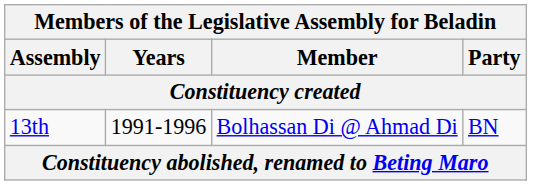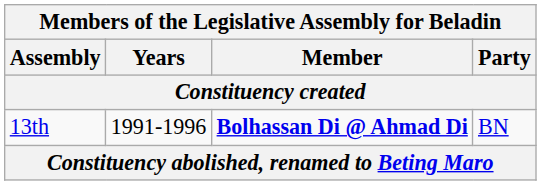(337, 127) normal -> (342, 127) bold
